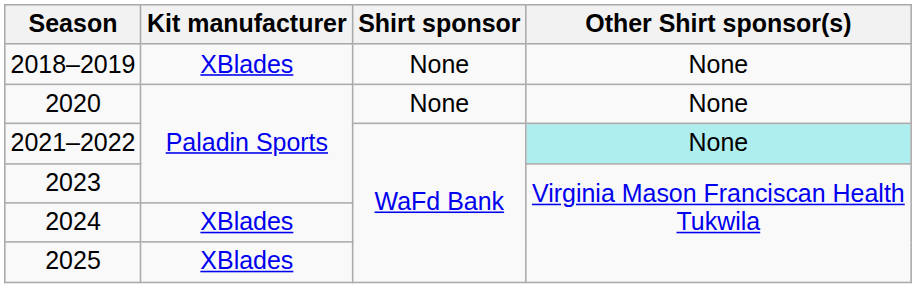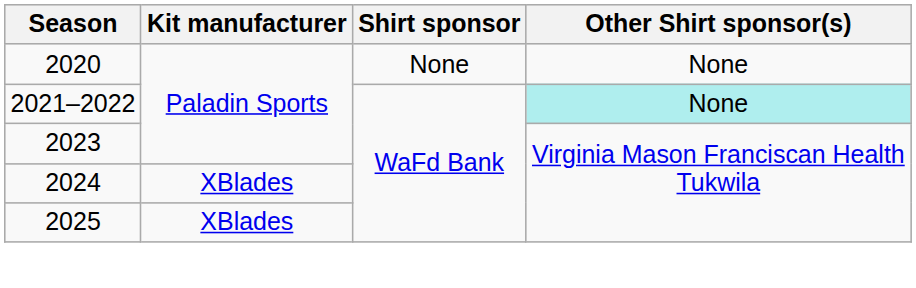- row: (73, 63)
